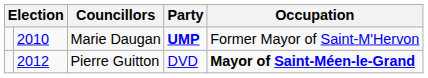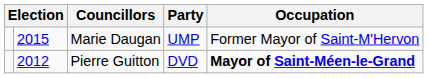(33, 38) 2010 -> (33, 38) 2015
(184, 38) bold -> (184, 38) normal
